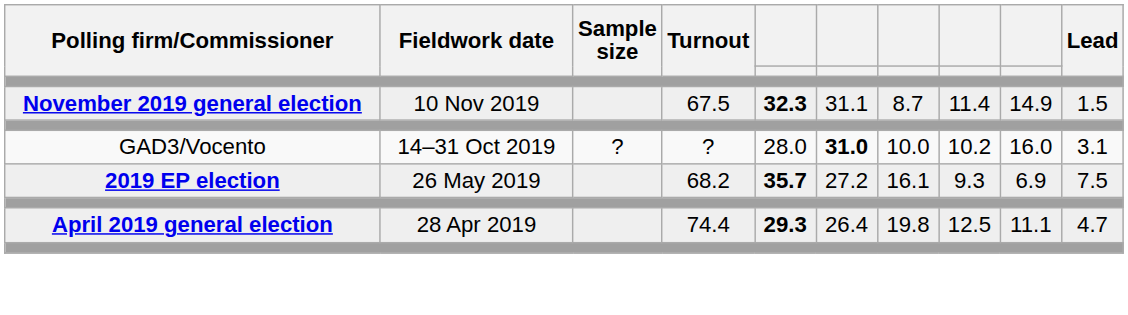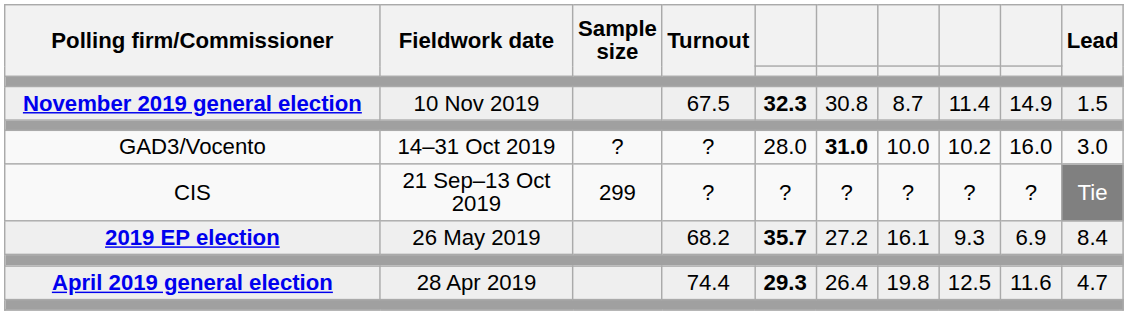(847, 103) 31.1 -> (847, 103) 30.8
(1093, 147) 3.1 -> (1093, 147) 3.0
+ row: (192, 192)
(1093, 181) 7.5 -> (1093, 238) 8.4
(1031, 225) 11.1 -> (1031, 282) 11.6
